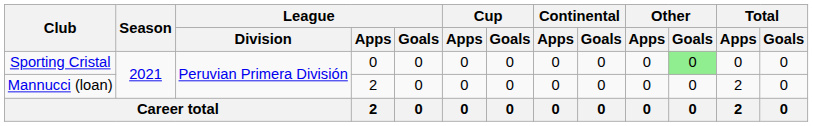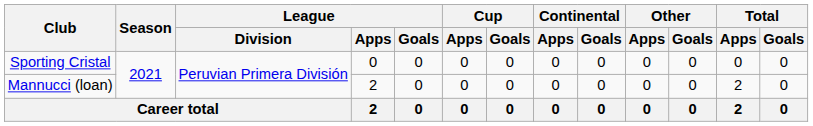(693, 62) lightgreen background -> (693, 62) no background
